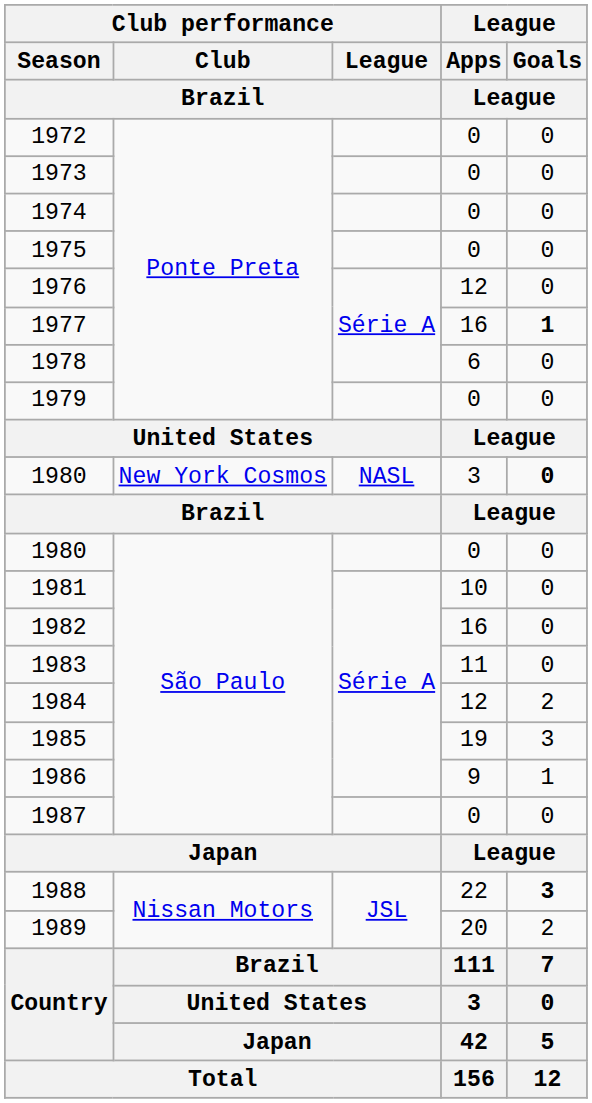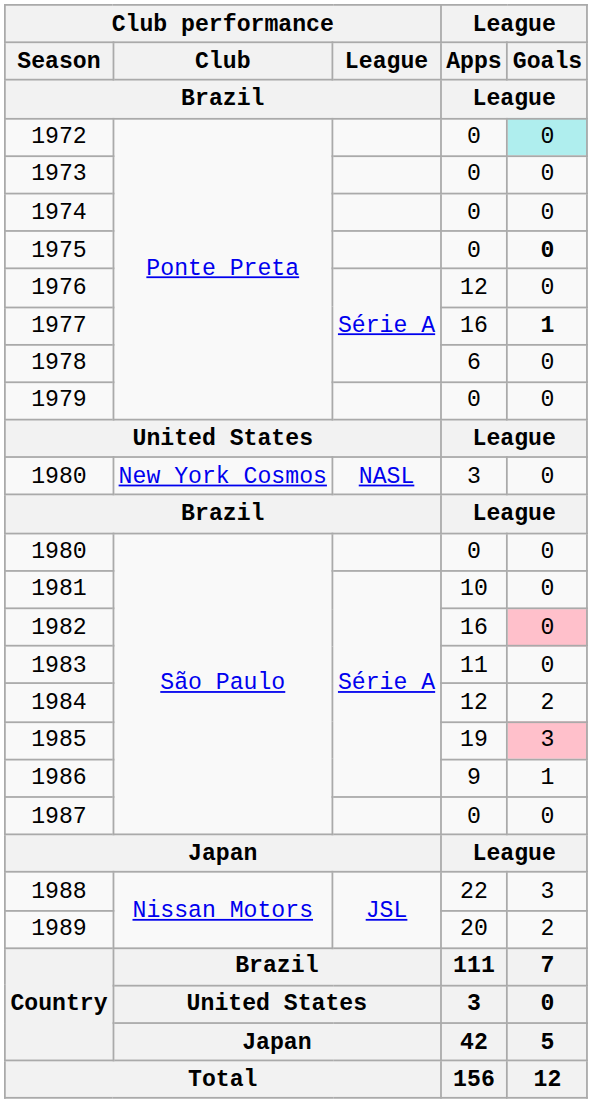(547, 137) no background -> (547, 137) paleturquoise background
(547, 250) normal -> (547, 250) bold
(547, 476) bold -> (547, 476) normal
(547, 627) no background -> (547, 627) pink background
(547, 740) no background -> (547, 740) pink background
(547, 891) bold -> (547, 891) normal
